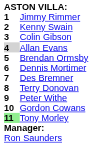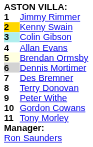(7, 27) no background -> (7, 27) gold background
(7, 37) no background -> (7, 37) paleturquoise background
(7, 47) lightgrey background -> (7, 47) no background
(7, 57) no background -> (7, 57) lightyellow background
(7, 68) no background -> (7, 68) lightgrey background
(9, 118) lightgreen background -> (9, 118) no background
